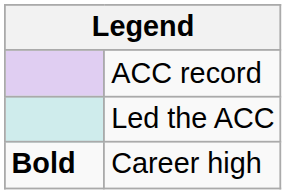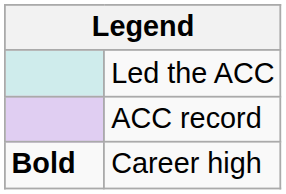rows swapped: (193, 118) <-> (186, 73)
